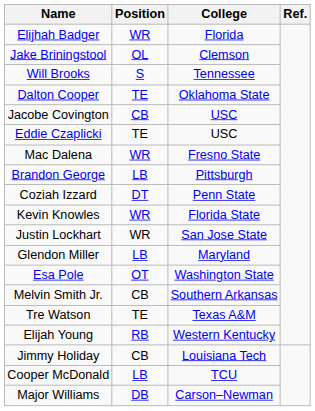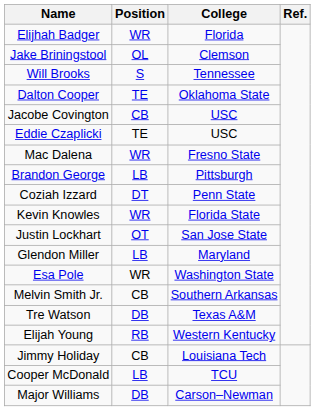(140, 235) WR -> (140, 235) OT
(140, 275) OT -> (140, 275) WR
(140, 315) TE -> (140, 315) DB
